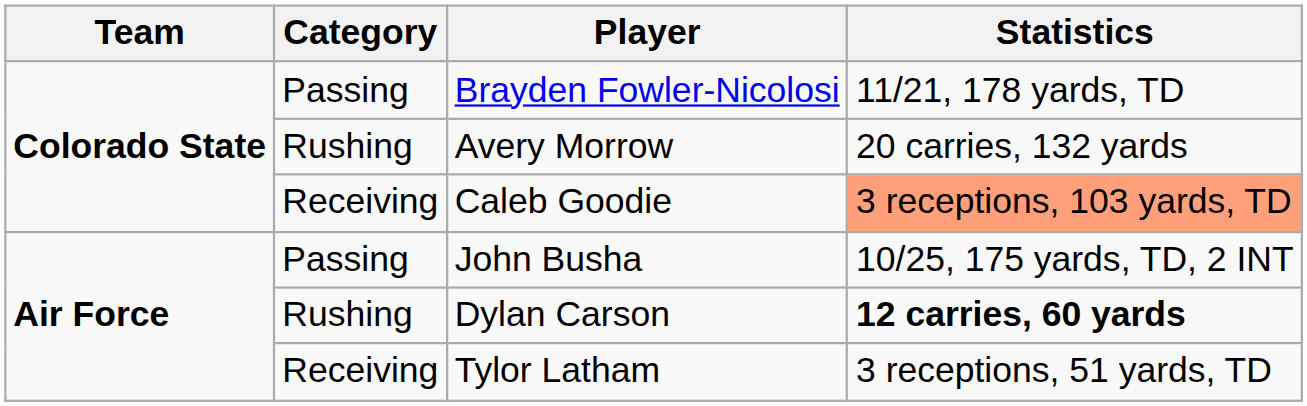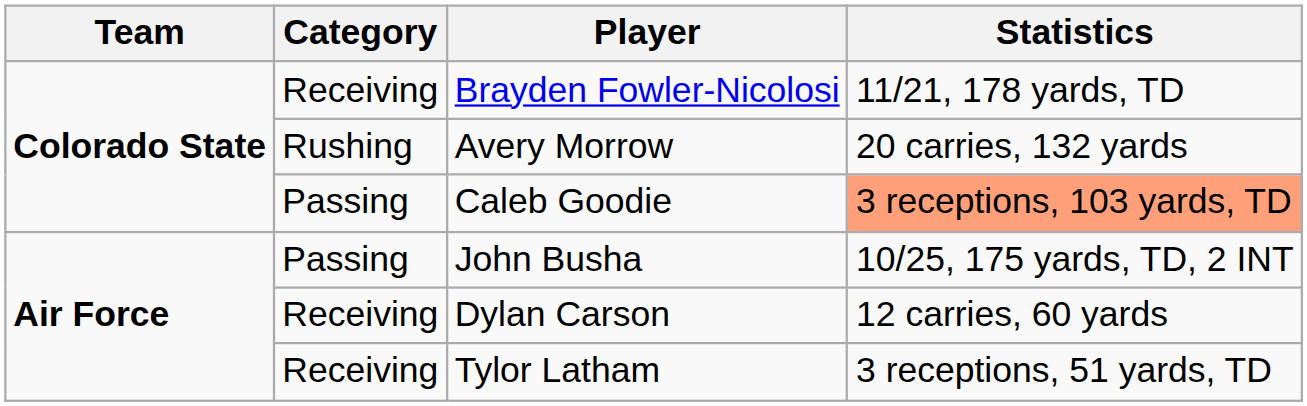(346, 89) Passing -> (360, 89) Receiving
(360, 202) Receiving -> (346, 202) Passing
(348, 314) Rushing -> (360, 314) Receiving
(1021, 314) bold -> (1012, 314) normal
